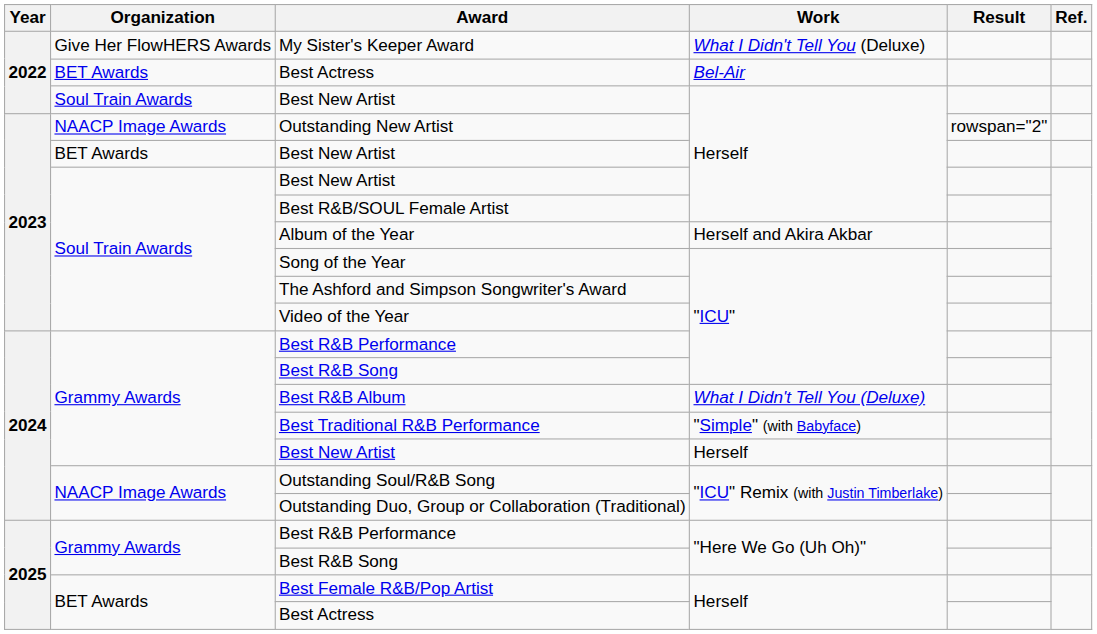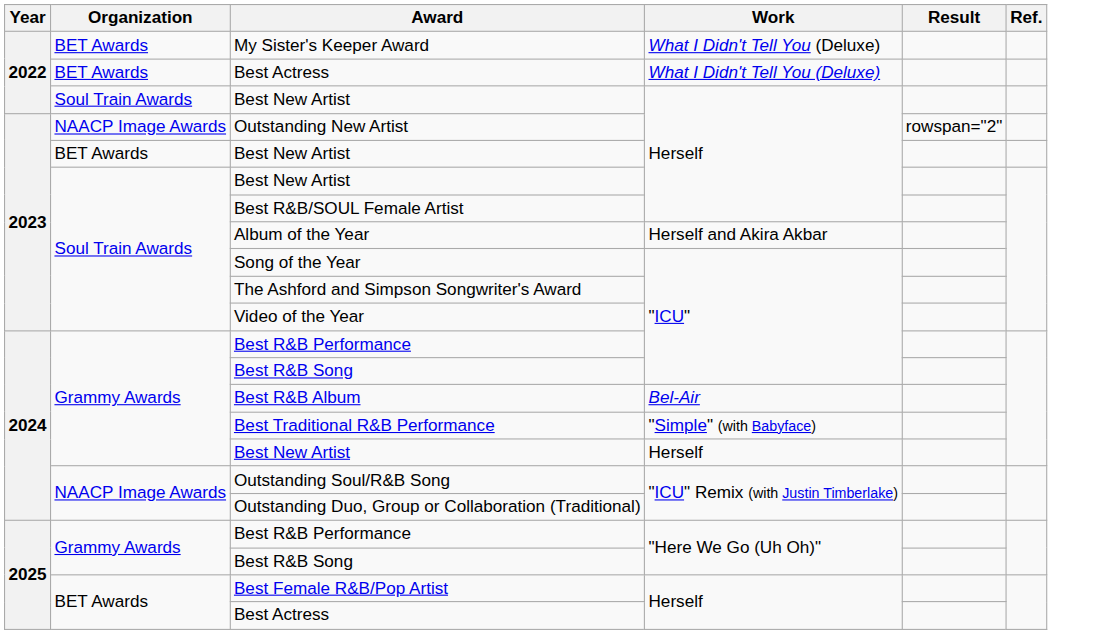(163, 45) Give Her FlowHERS Awards -> (101, 45) BET Awards
(719, 72) Bel-Air -> (764, 72) What I Didn't Tell You (Deluxe)
(809, 398) What I Didn't Tell You (Deluxe) -> (674, 398) Bel-Air
